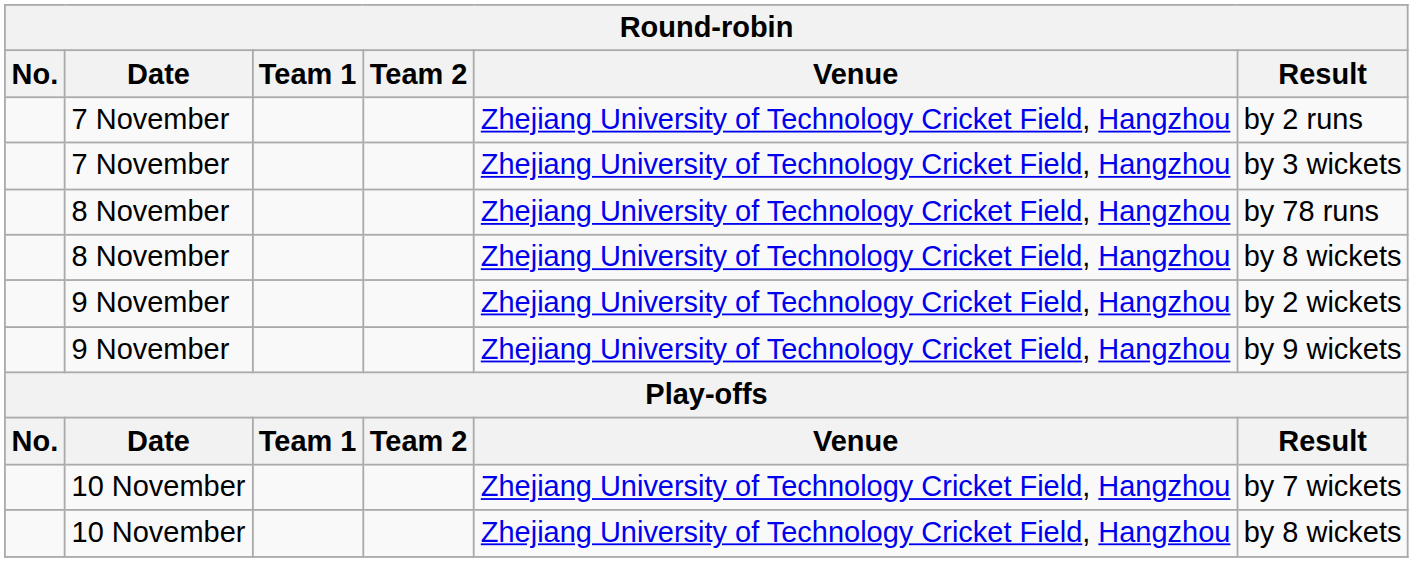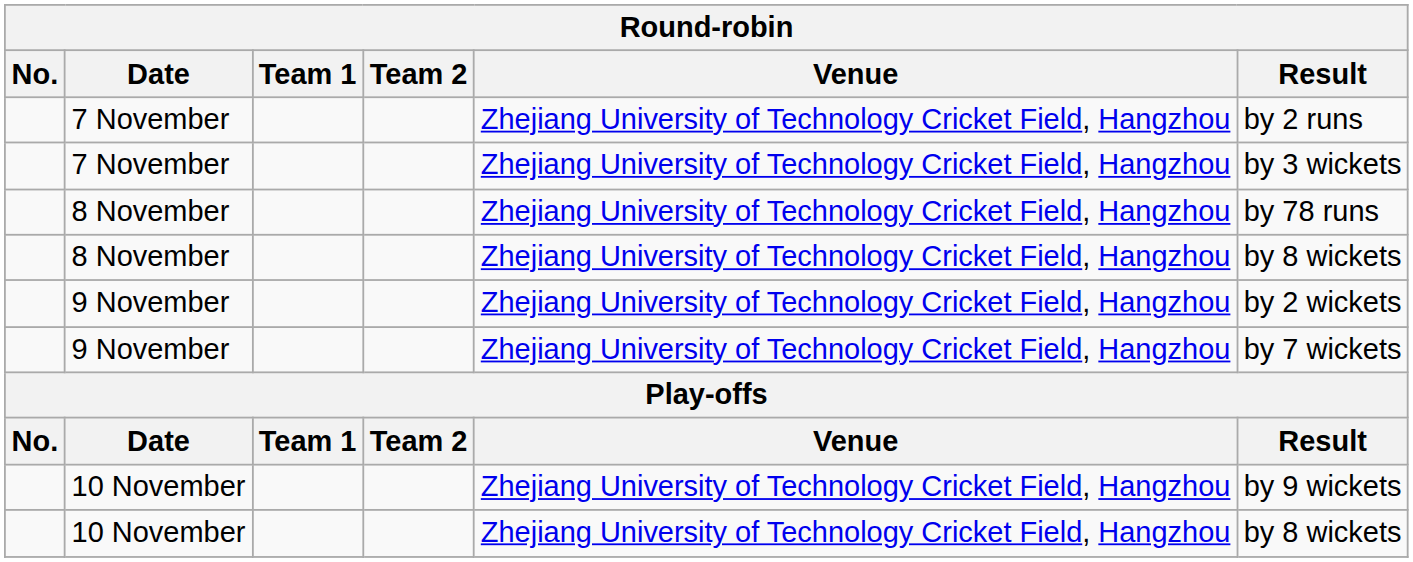(1323, 348) by 9 wickets -> (1323, 348) by 7 wickets
(1323, 486) by 7 wickets -> (1323, 486) by 9 wickets
